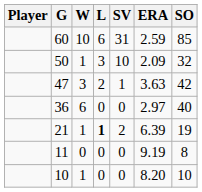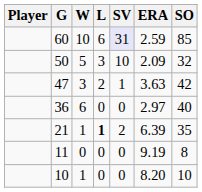(122, 38) no background -> (122, 38) lavender background
(83, 61) 1 -> (83, 61) 5
(184, 130) 19 -> (184, 130) 35
